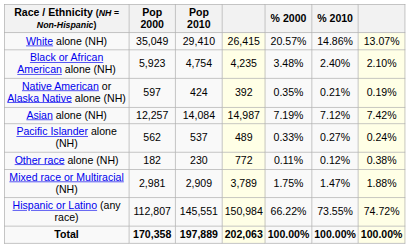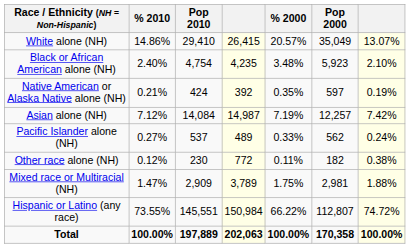columns swapped: (152, 18) <-> (335, 18)
